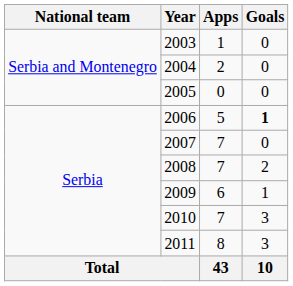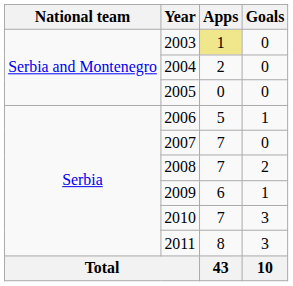(221, 42) no background -> (221, 42) khaki background
(265, 117) bold -> (265, 117) normal
